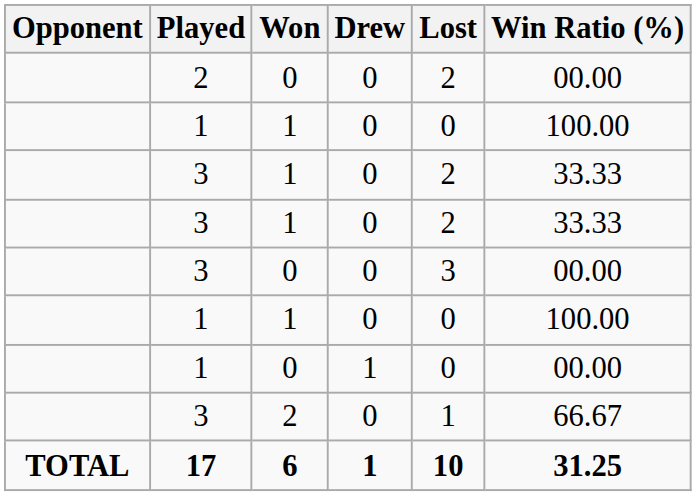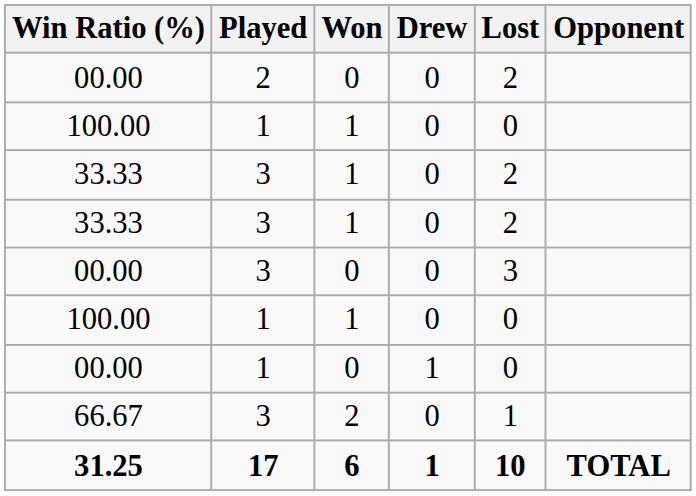columns swapped: (77, 28) <-> (588, 28)
